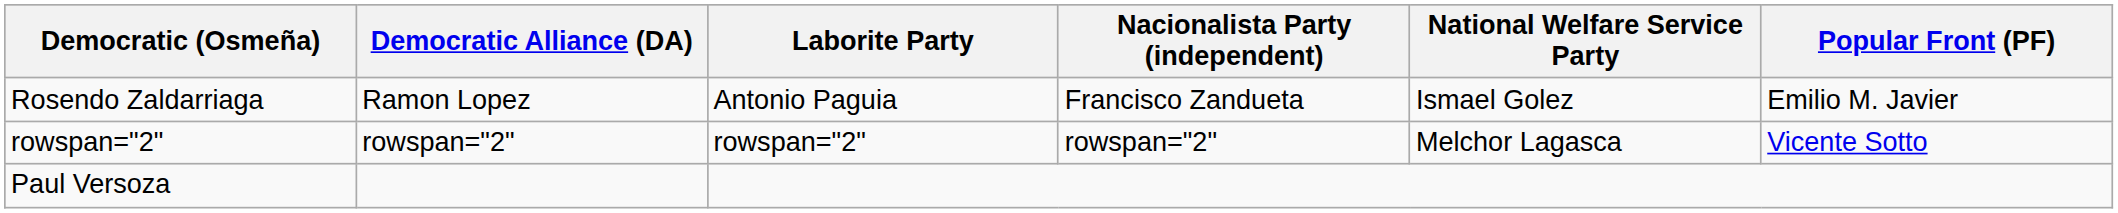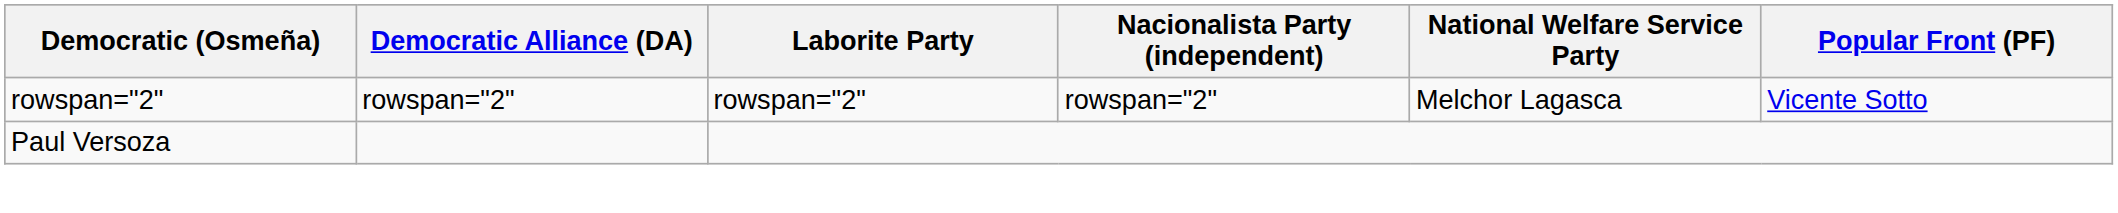- row: (137, 99)
